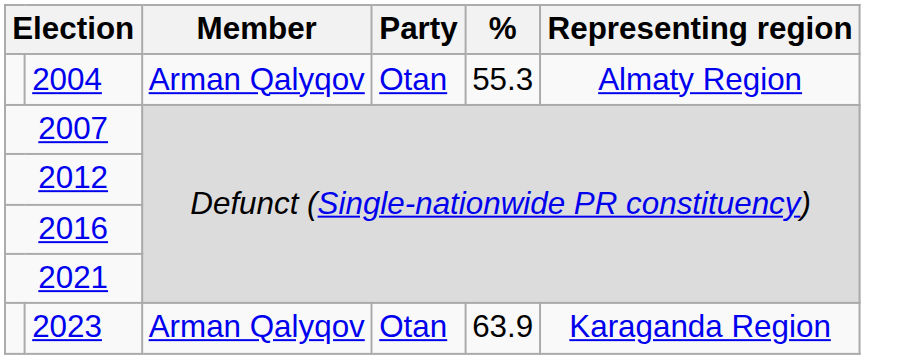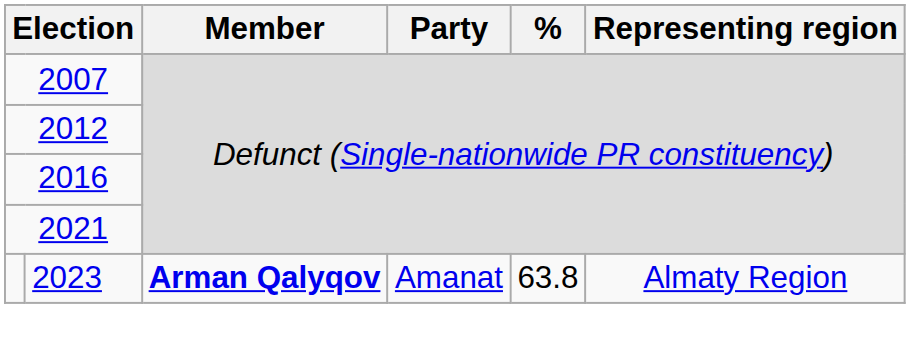- row: (67, 79)
(257, 327) normal -> (265, 278) bold
(413, 327) Otan -> (449, 278) Amanat
(503, 327) 63.9 -> (548, 278) 63.8
(700, 327) Karaganda Region -> (745, 278) Almaty Region
